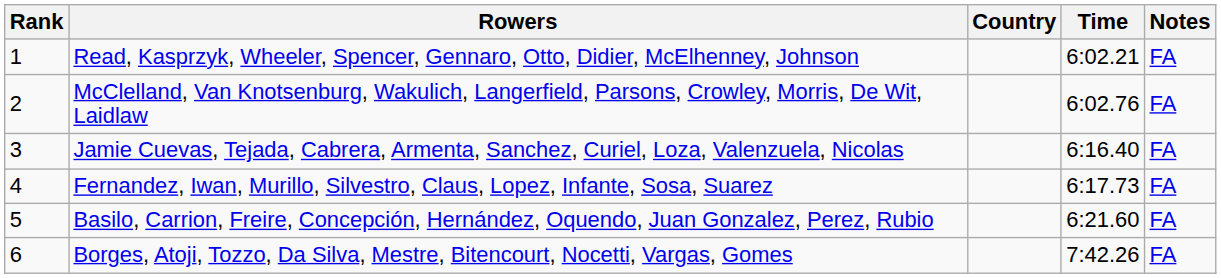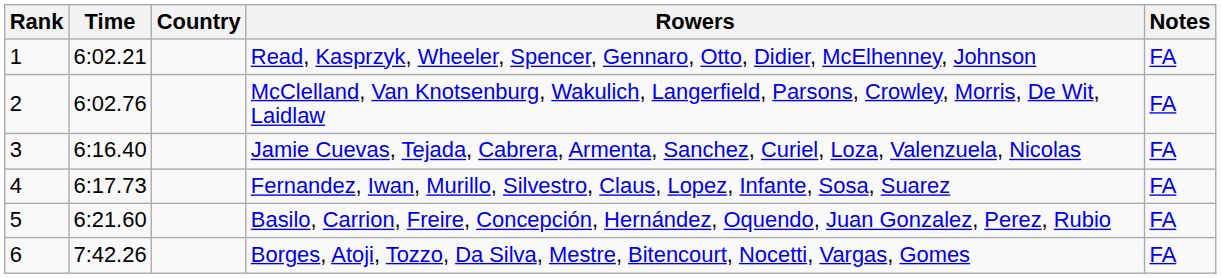columns swapped: (518, 21) <-> (1103, 21)
